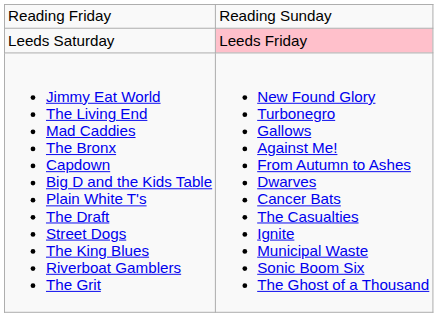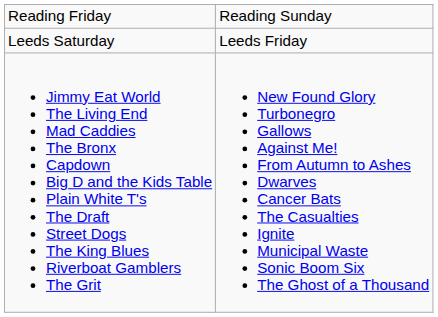(263, 40) pink background -> (263, 40) no background
